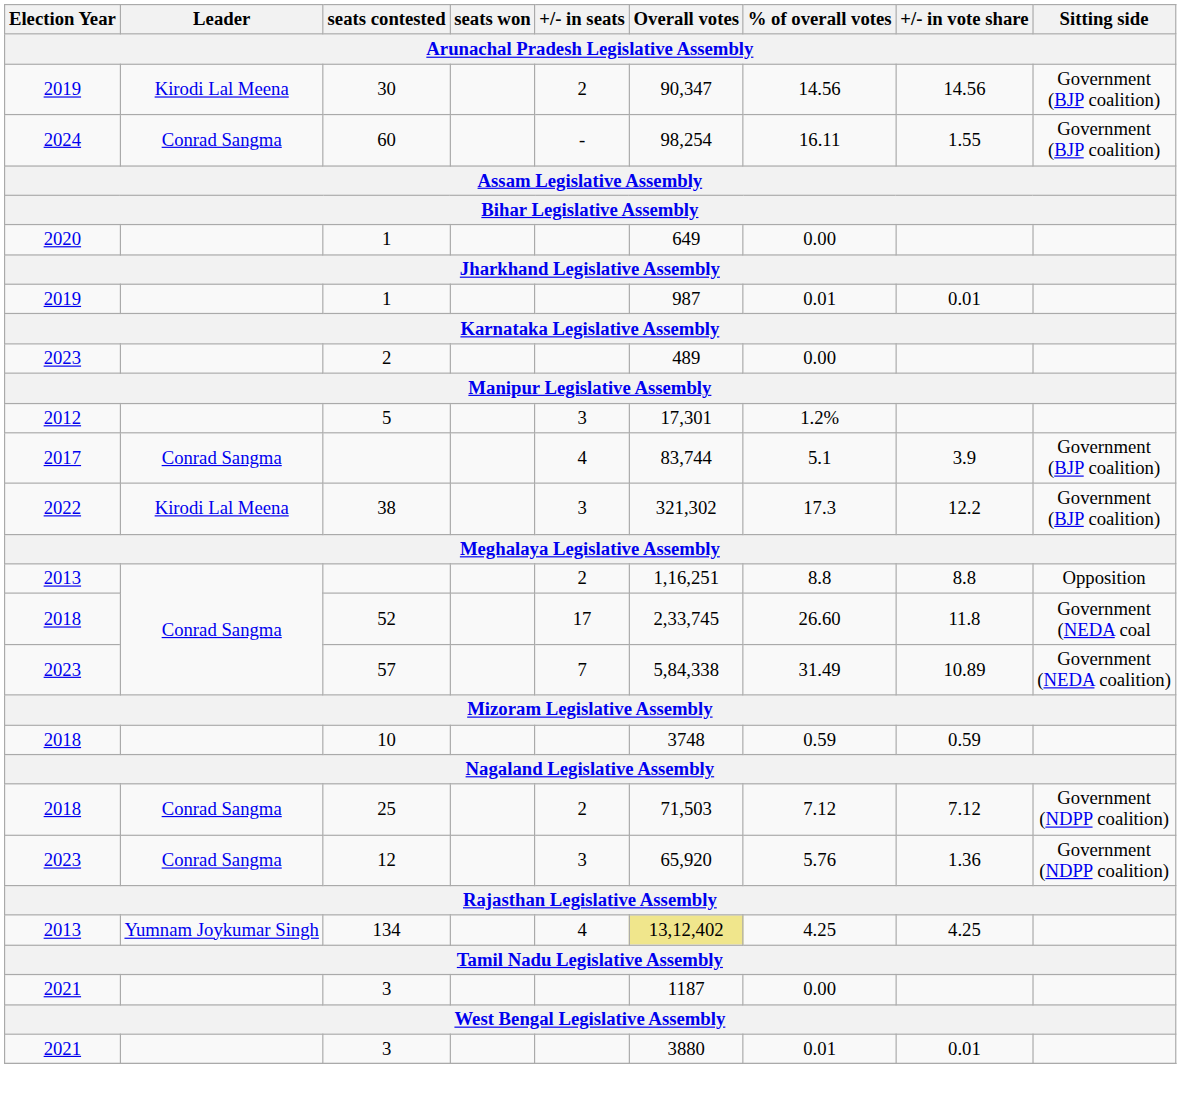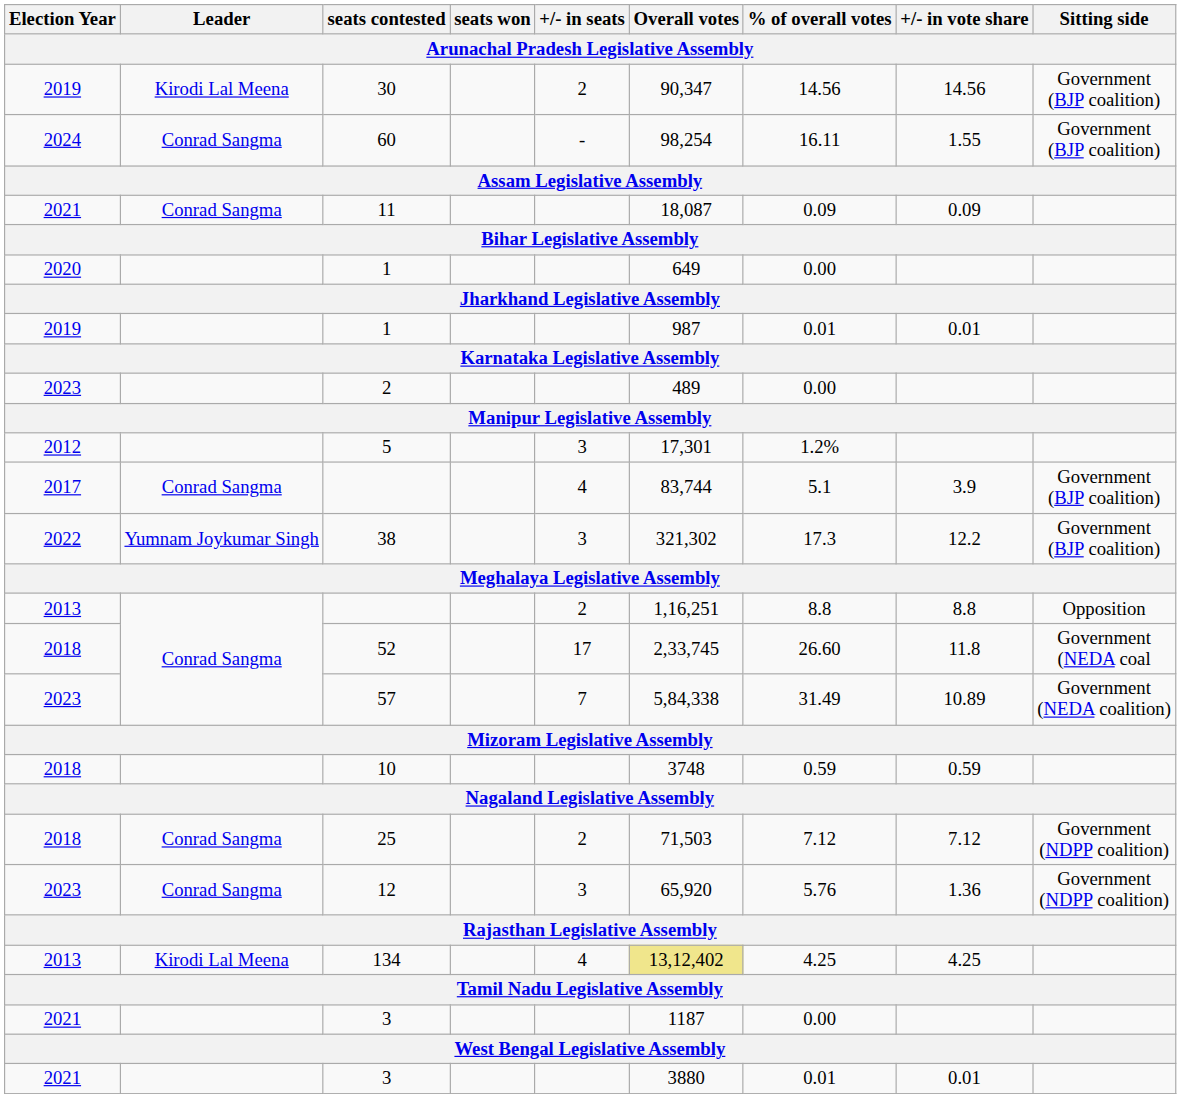+ row: (62, 209)
(222, 508) Kirodi Lal Meena -> (222, 538) Yumnam Joykumar Singh
(222, 930) Yumnam Joykumar Singh -> (222, 959) Kirodi Lal Meena
